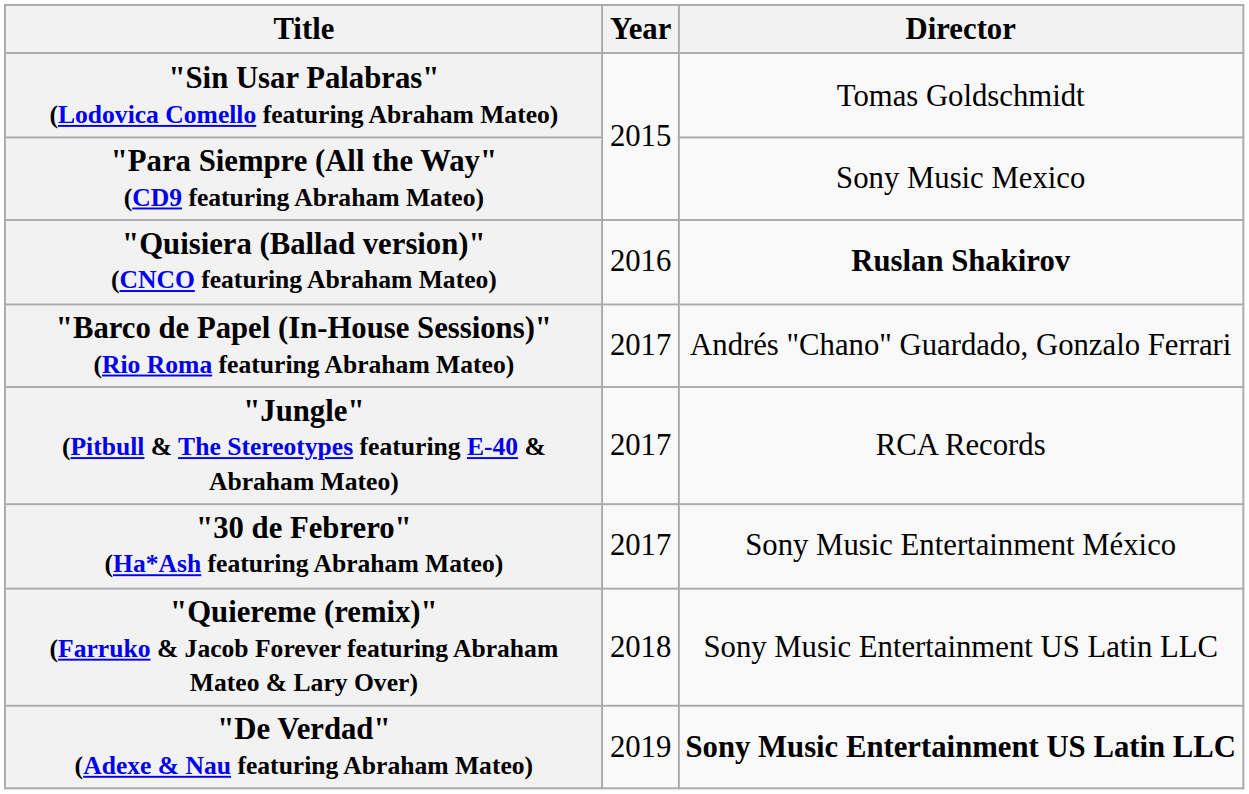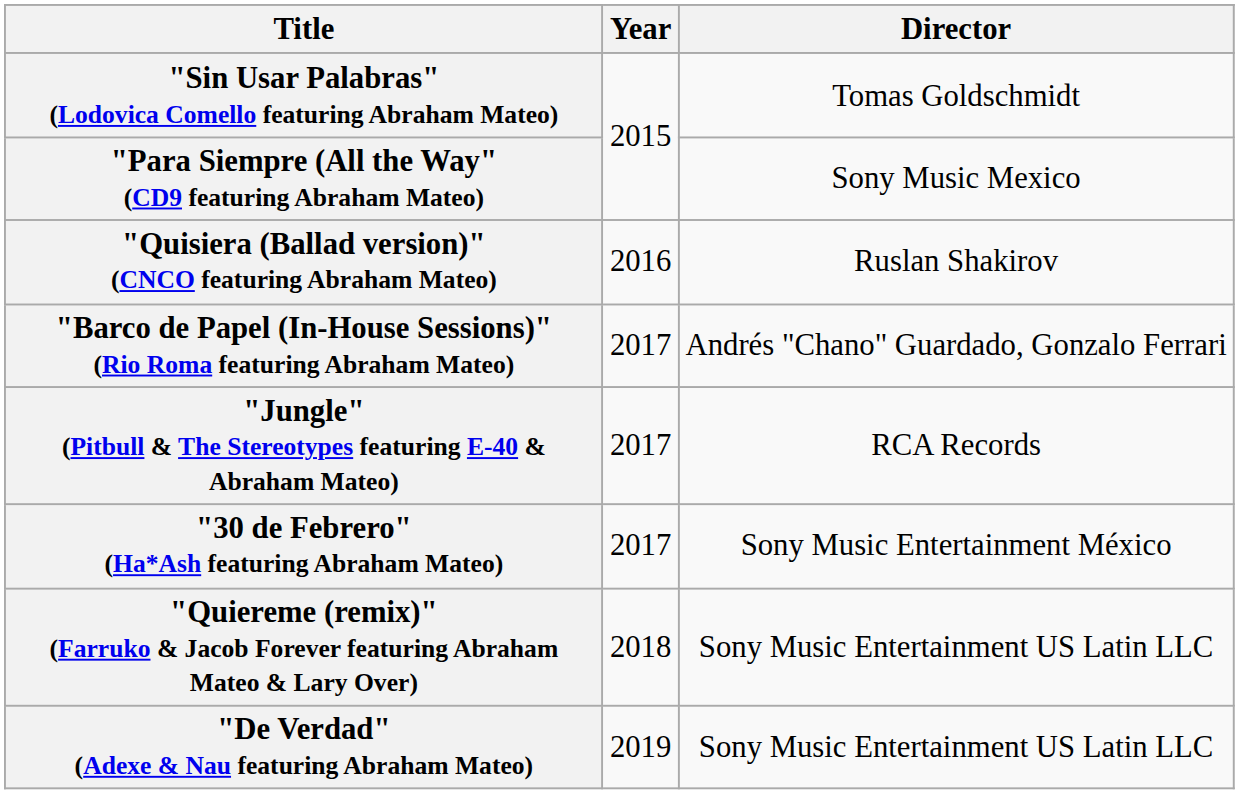(961, 261) bold -> (956, 261) normal
(961, 746) bold -> (956, 746) normal
